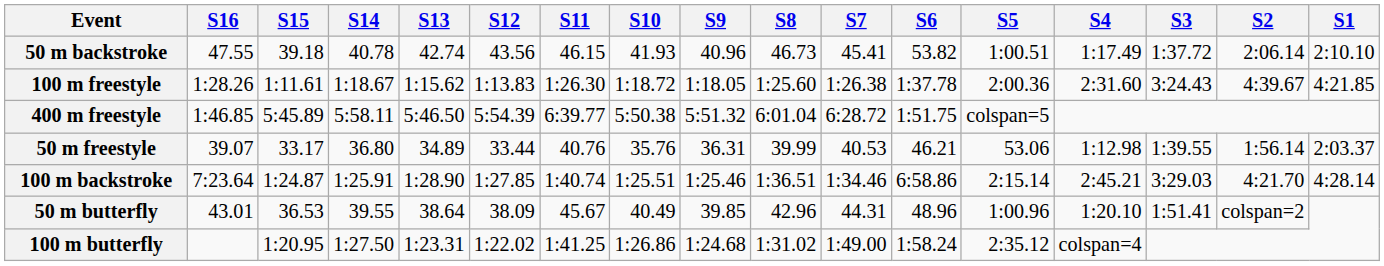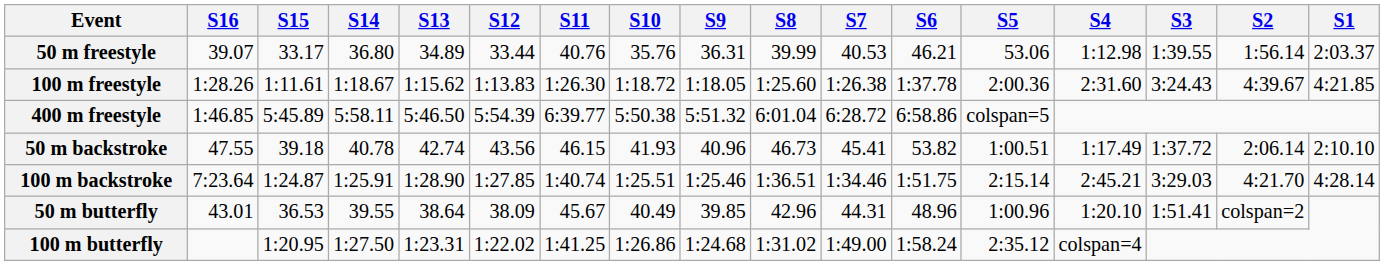rows swapped: (96, 148) <-> (96, 52)
(926, 116) 1:51.75 -> (926, 116) 6:58.86
(926, 180) 6:58.86 -> (926, 180) 1:51.75
